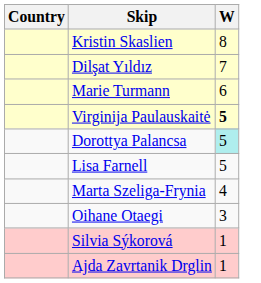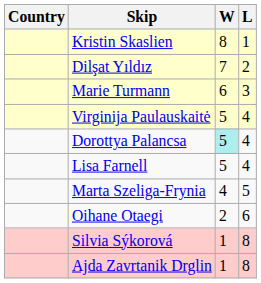+ column: (247, 16)
(223, 116) bold -> (223, 116) normal
(223, 215) 3 -> (223, 215) 2
